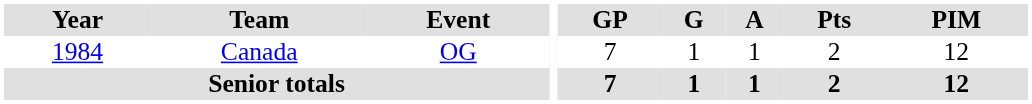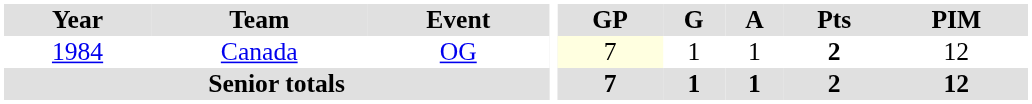(610, 51) no background -> (610, 51) lightyellow background
(834, 51) normal -> (834, 51) bold
